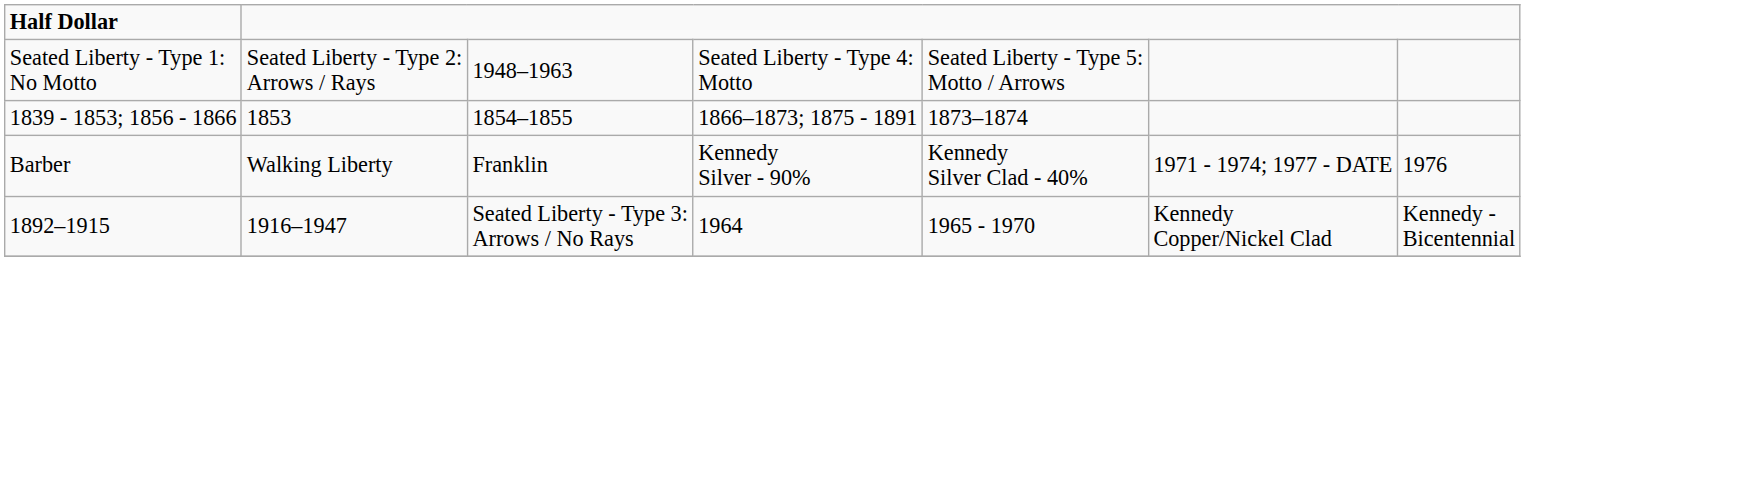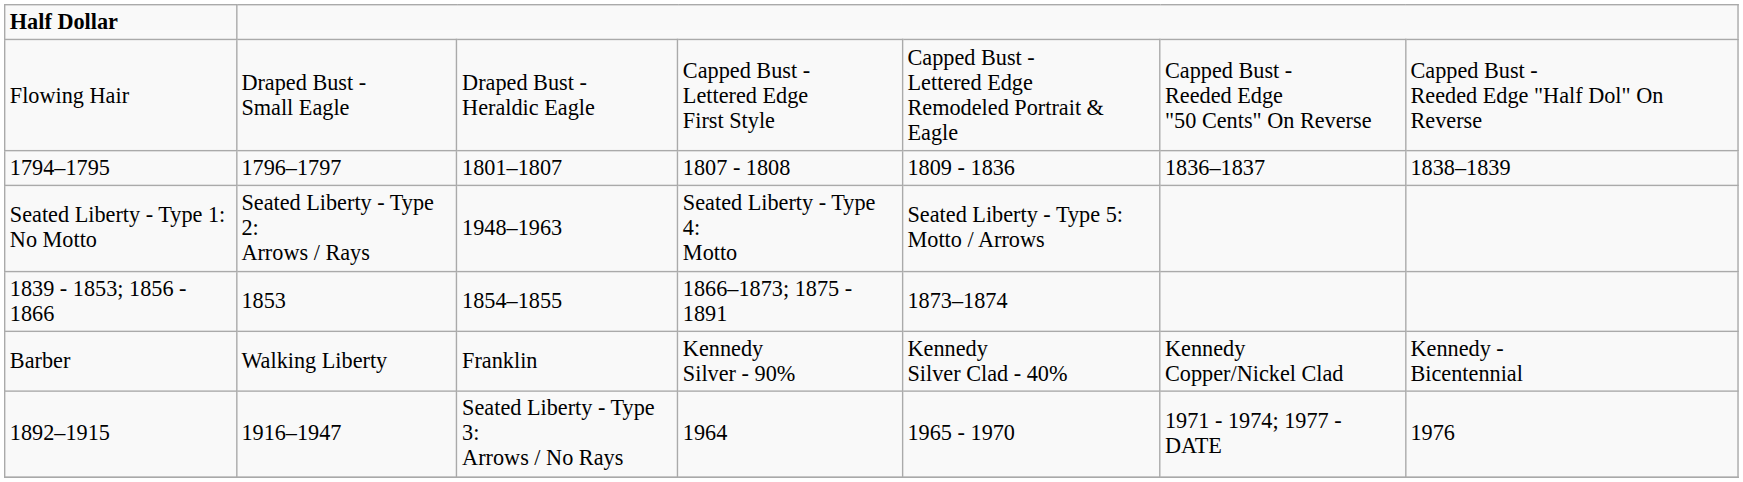+ row: (69, 94)
+ row: (60, 167)
(1273, 165) 1971 - 1974; 1977 - DATE -> (1254, 361) Kennedy Copper/Nickel Clad
(1425, 165) 1976 -> (1467, 361) Kennedy - Bicentennial
(1243, 225) Kennedy Copper/Nickel Clad -> (1253, 433) 1971 - 1974; 1977 - DATE
(1459, 225) Kennedy - Bicentennial -> (1433, 433) 1976
